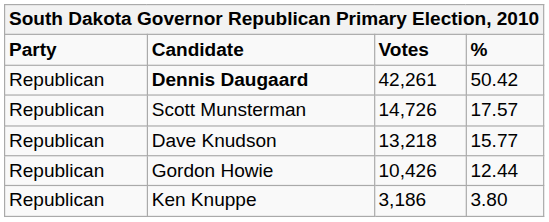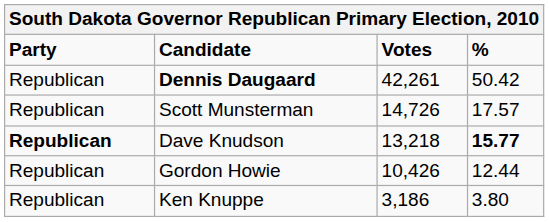(57, 140) normal -> (60, 140) bold
(494, 140) normal -> (496, 140) bold
